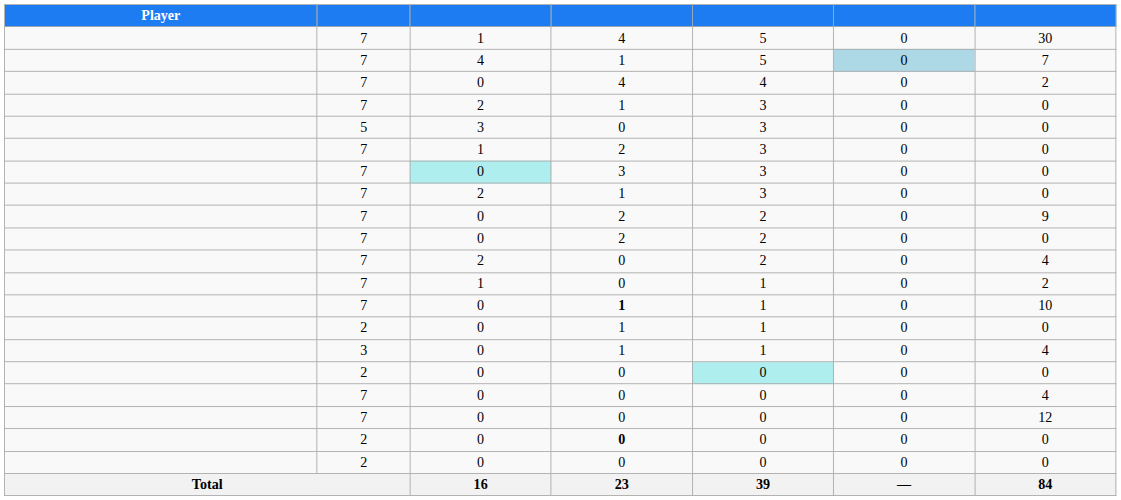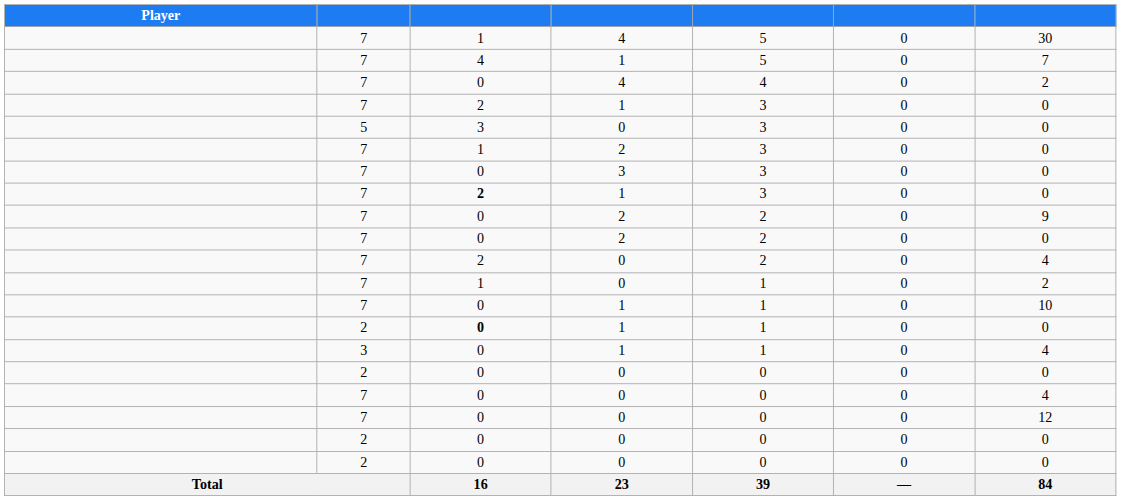(904, 60) lightblue background -> (904, 60) no background
(481, 171) paleturquoise background -> (481, 171) no background
(481, 194) normal -> (481, 194) bold
(622, 305) bold -> (622, 305) normal
(481, 328) normal -> (481, 328) bold
(763, 372) paleturquoise background -> (763, 372) no background
(622, 439) bold -> (622, 439) normal
